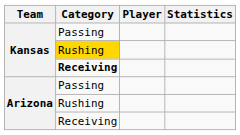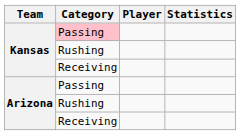(81, 32) no background -> (81, 32) pink background
(81, 50) gold background -> (81, 50) no background
(88, 68) bold -> (88, 68) normal
